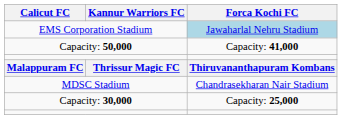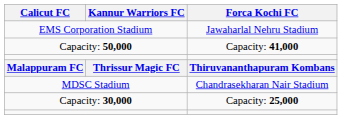(262, 29) lightblue background -> (262, 29) no background
